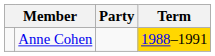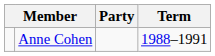(174, 39) gold background -> (174, 39) no background
